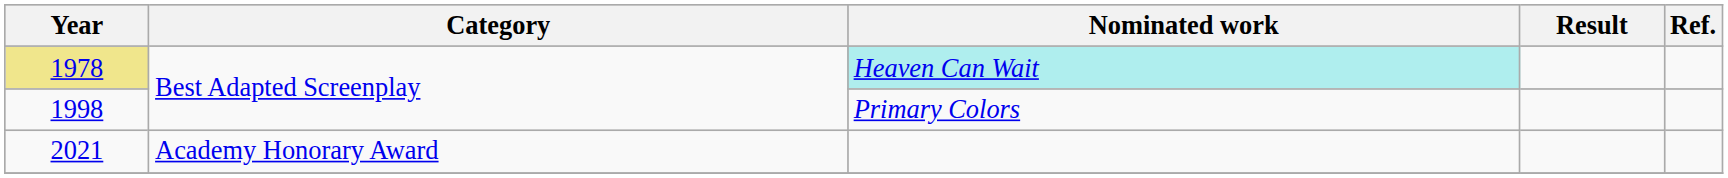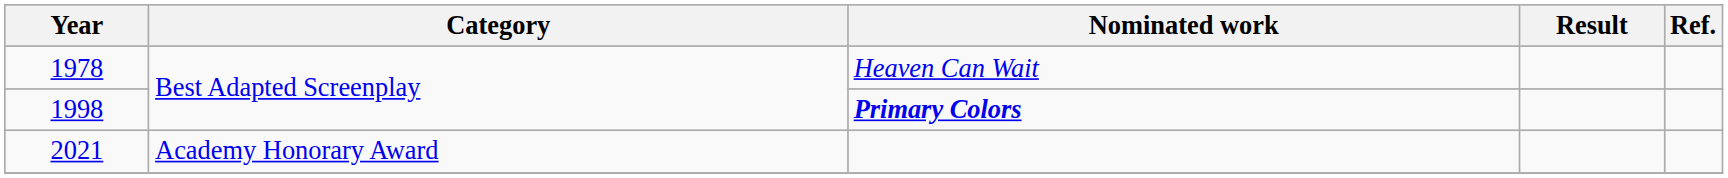(77, 67) khaki background -> (77, 67) no background
(946, 67) paleturquoise background -> (946, 67) no background
(937, 109) normal -> (938, 109) bold
